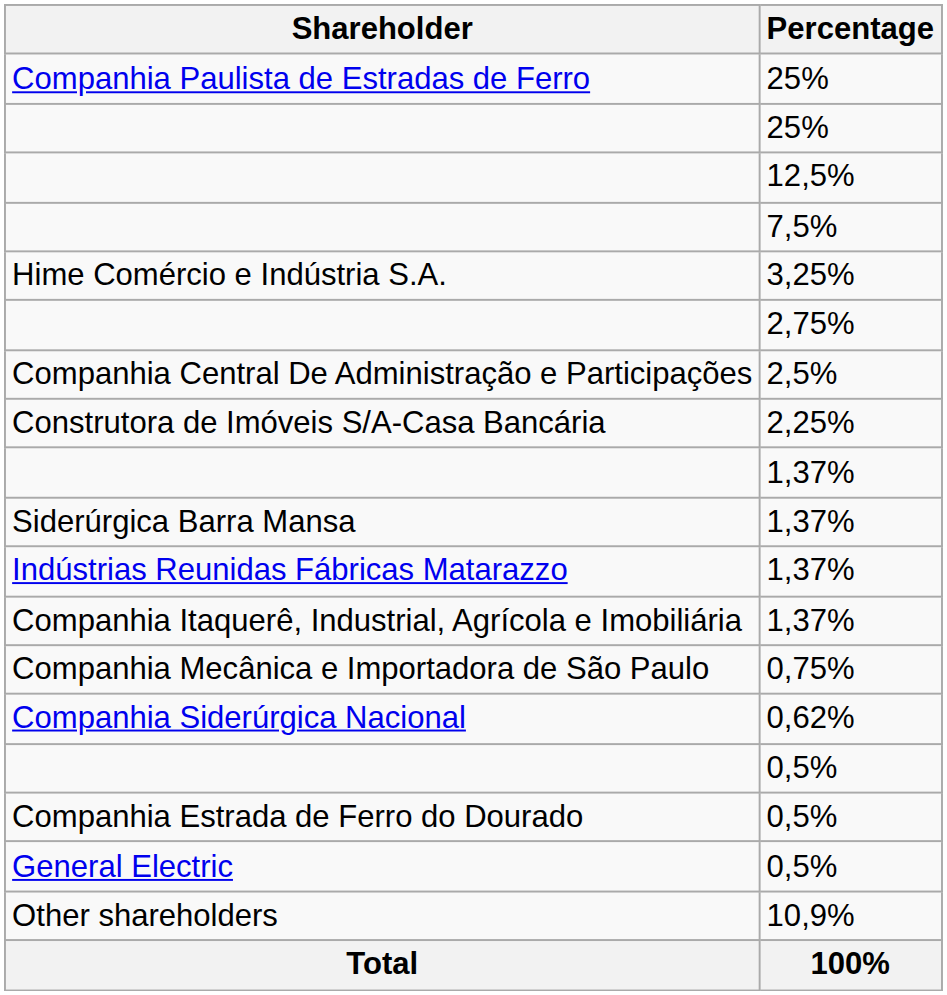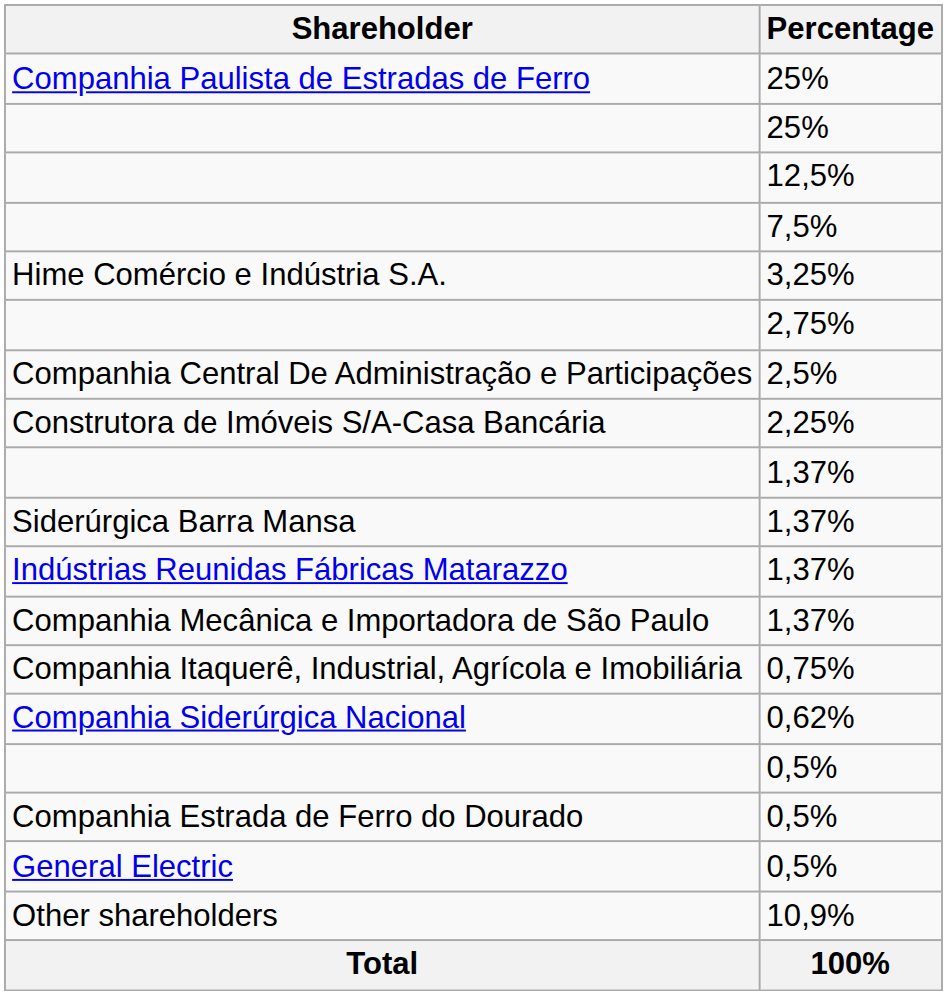(377, 619) Companhia Itaquerê, Industrial, Agrícola e Imobiliária -> (361, 619) Companhia Mecânica e Importadora de São Paulo
(361, 669) Companhia Mecânica e Importadora de São Paulo -> (377, 669) Companhia Itaquerê, Industrial, Agrícola e Imobiliária
